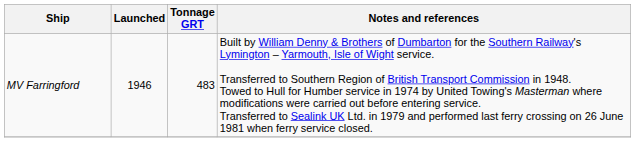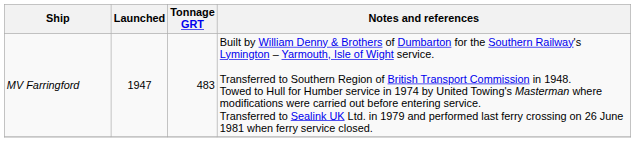(140, 85) 1946 -> (140, 85) 1947
